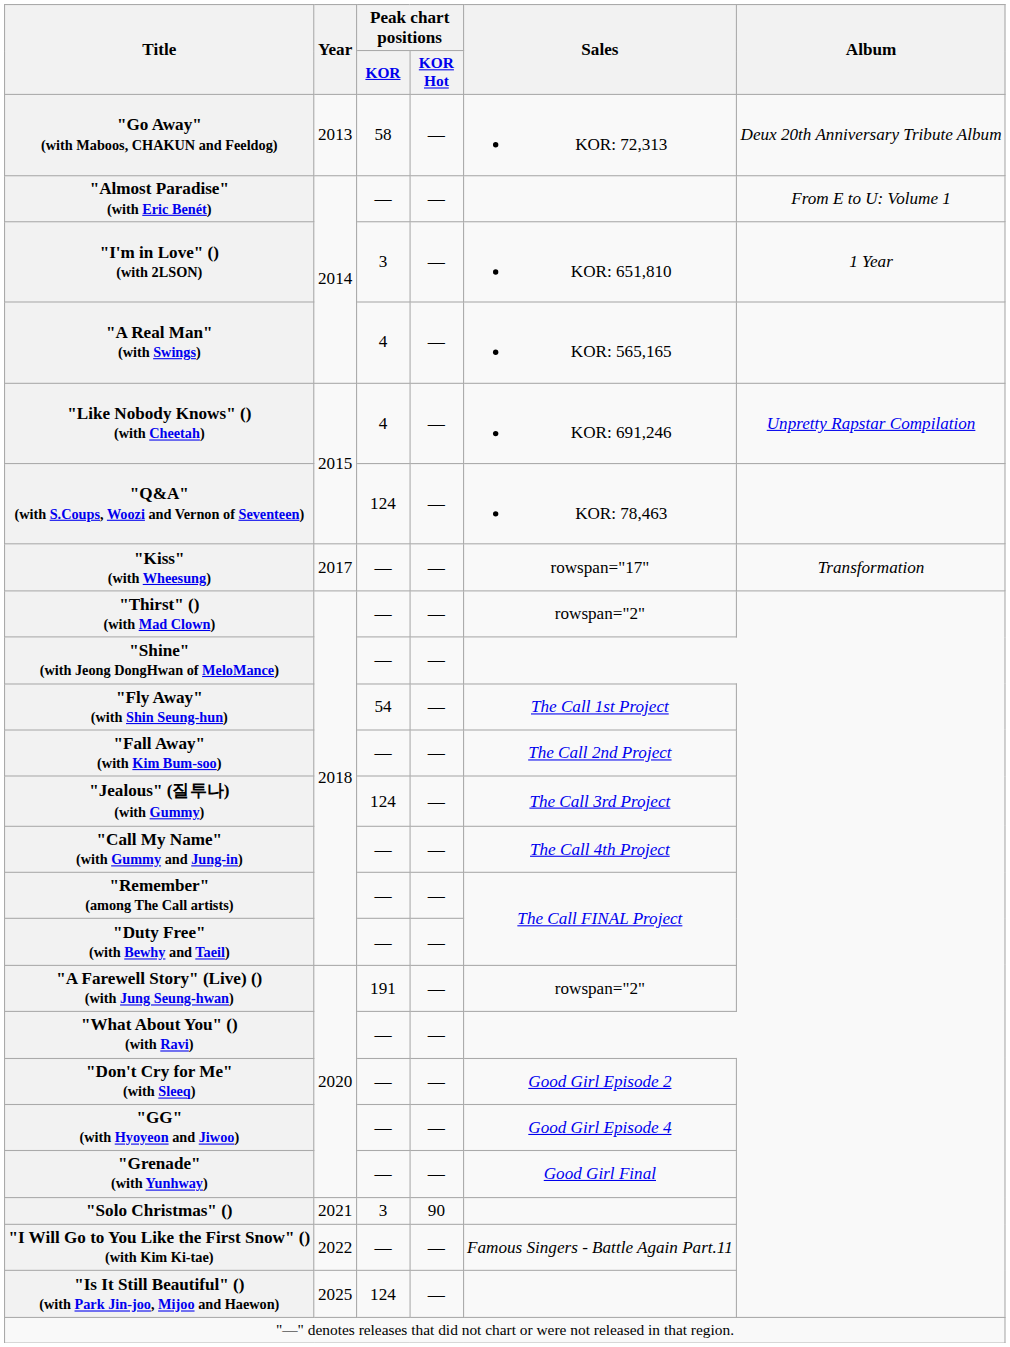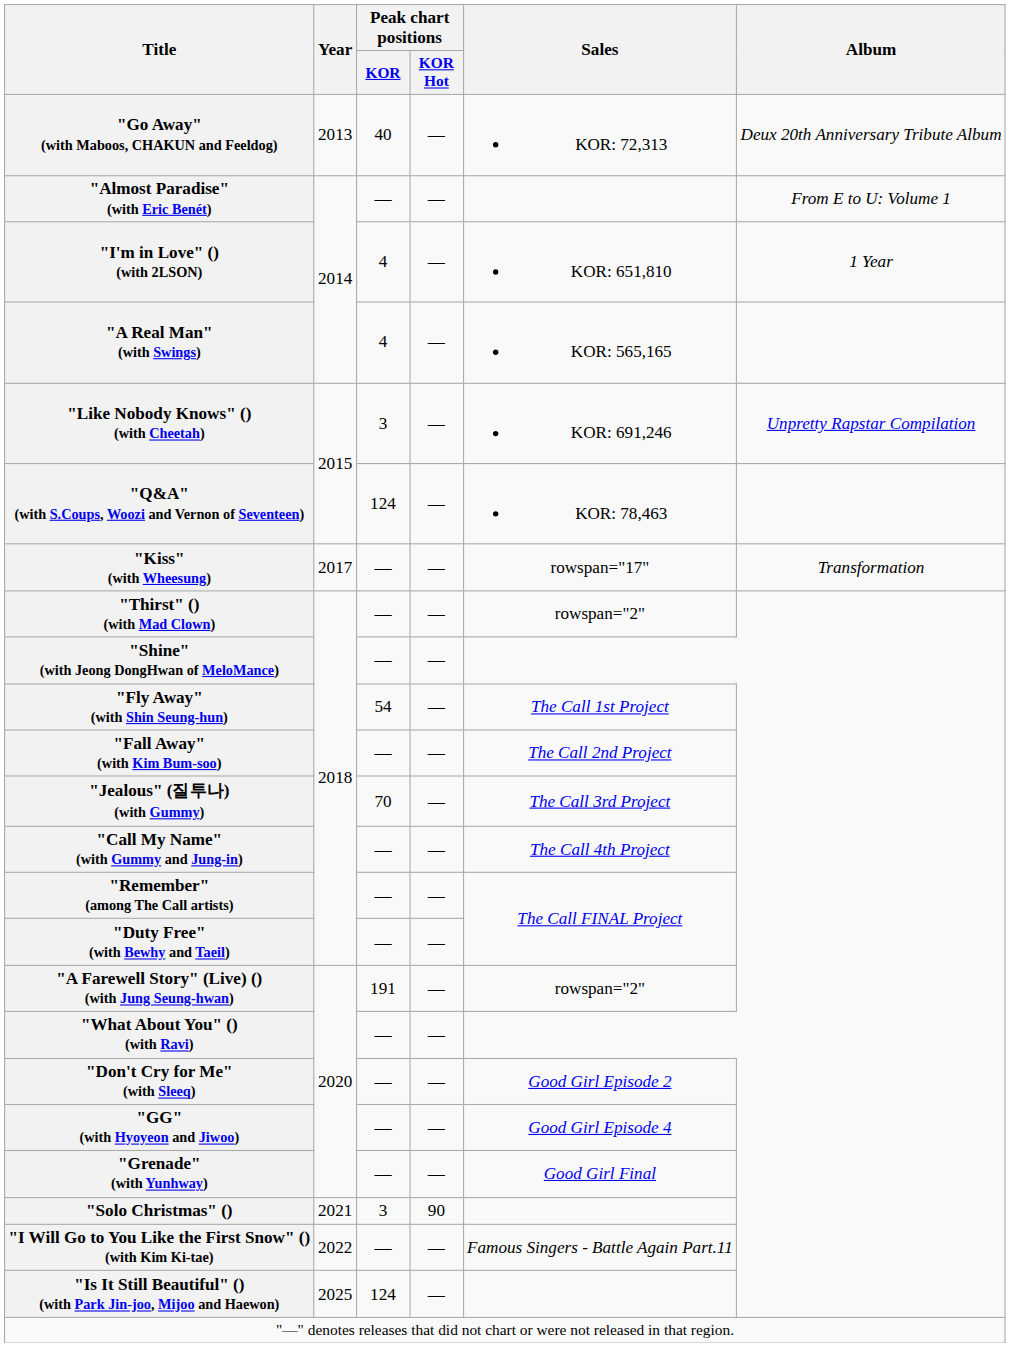(383, 134) 58 -> (383, 134) 40
(383, 261) 3 -> (383, 261) 4
(383, 423) 4 -> (383, 423) 3
(383, 801) 124 -> (383, 801) 70
